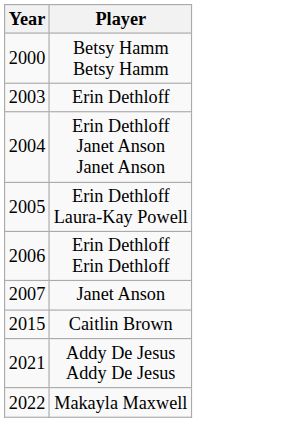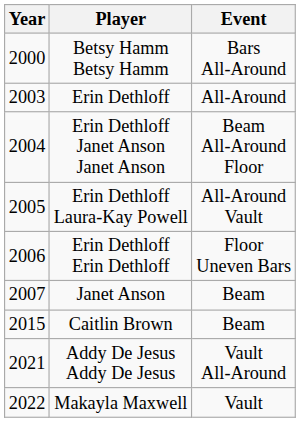+ column: (244, 18)
